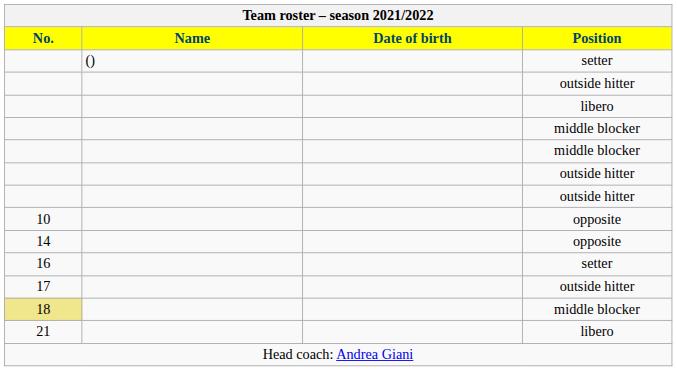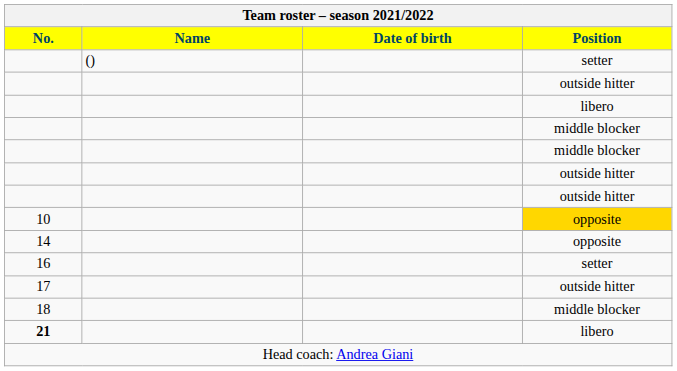(597, 219) no background -> (597, 219) gold background
(43, 309) khaki background -> (43, 309) no background
(43, 331) normal -> (43, 331) bold
